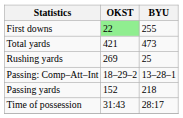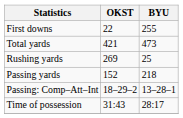(108, 28) lightgreen background -> (108, 28) no background
rows swapped: (33, 90) <-> (53, 74)
